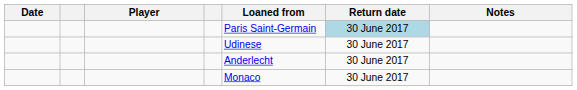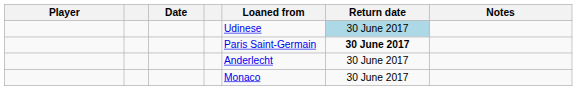columns swapped: (32, 12) <-> (144, 12)
(270, 28) Paris Saint-Germain -> (243, 28) Udinese
(243, 45) Udinese -> (270, 45) Paris Saint-Germain
(377, 45) normal -> (377, 45) bold
